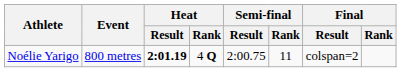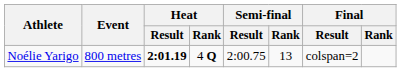(286, 56) 11 -> (286, 56) 13
